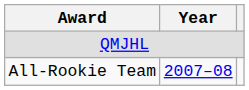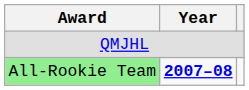(82, 71) no background -> (82, 71) lightgreen background
(198, 71) normal -> (198, 71) bold
